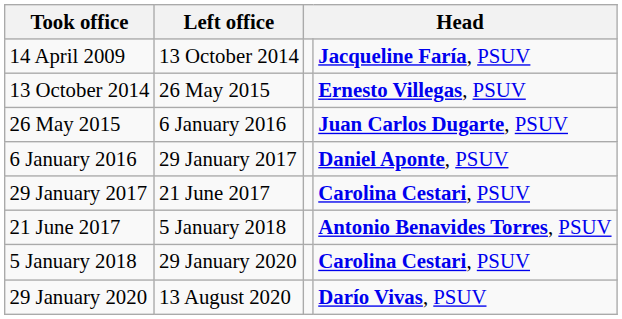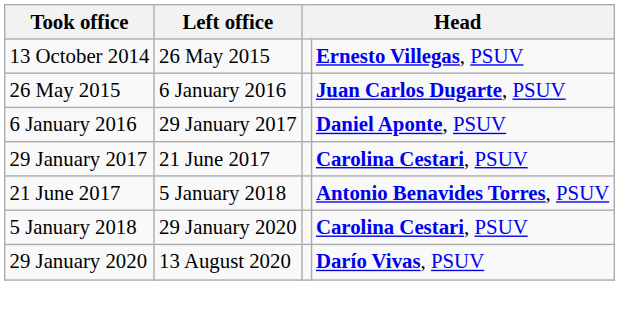- row: (67, 56)
